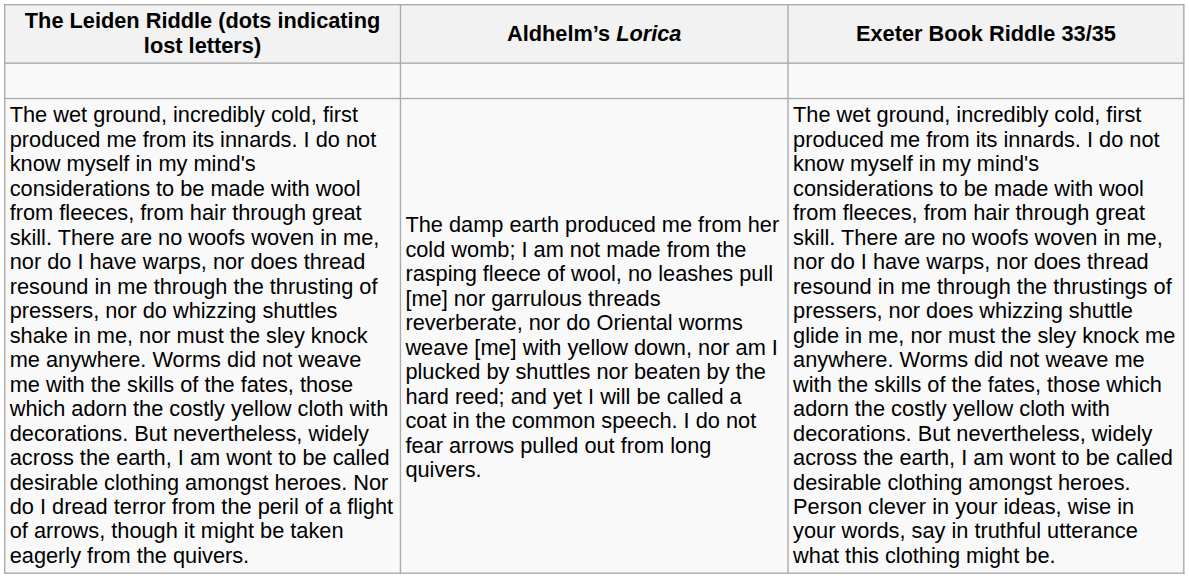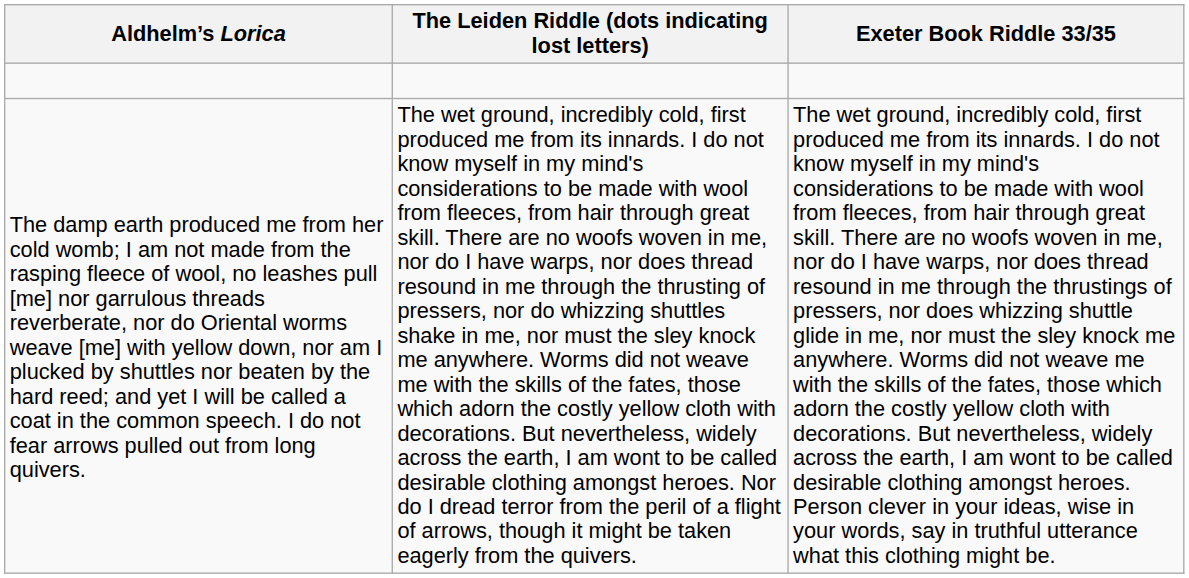columns swapped: (594, 33) <-> (203, 33)
